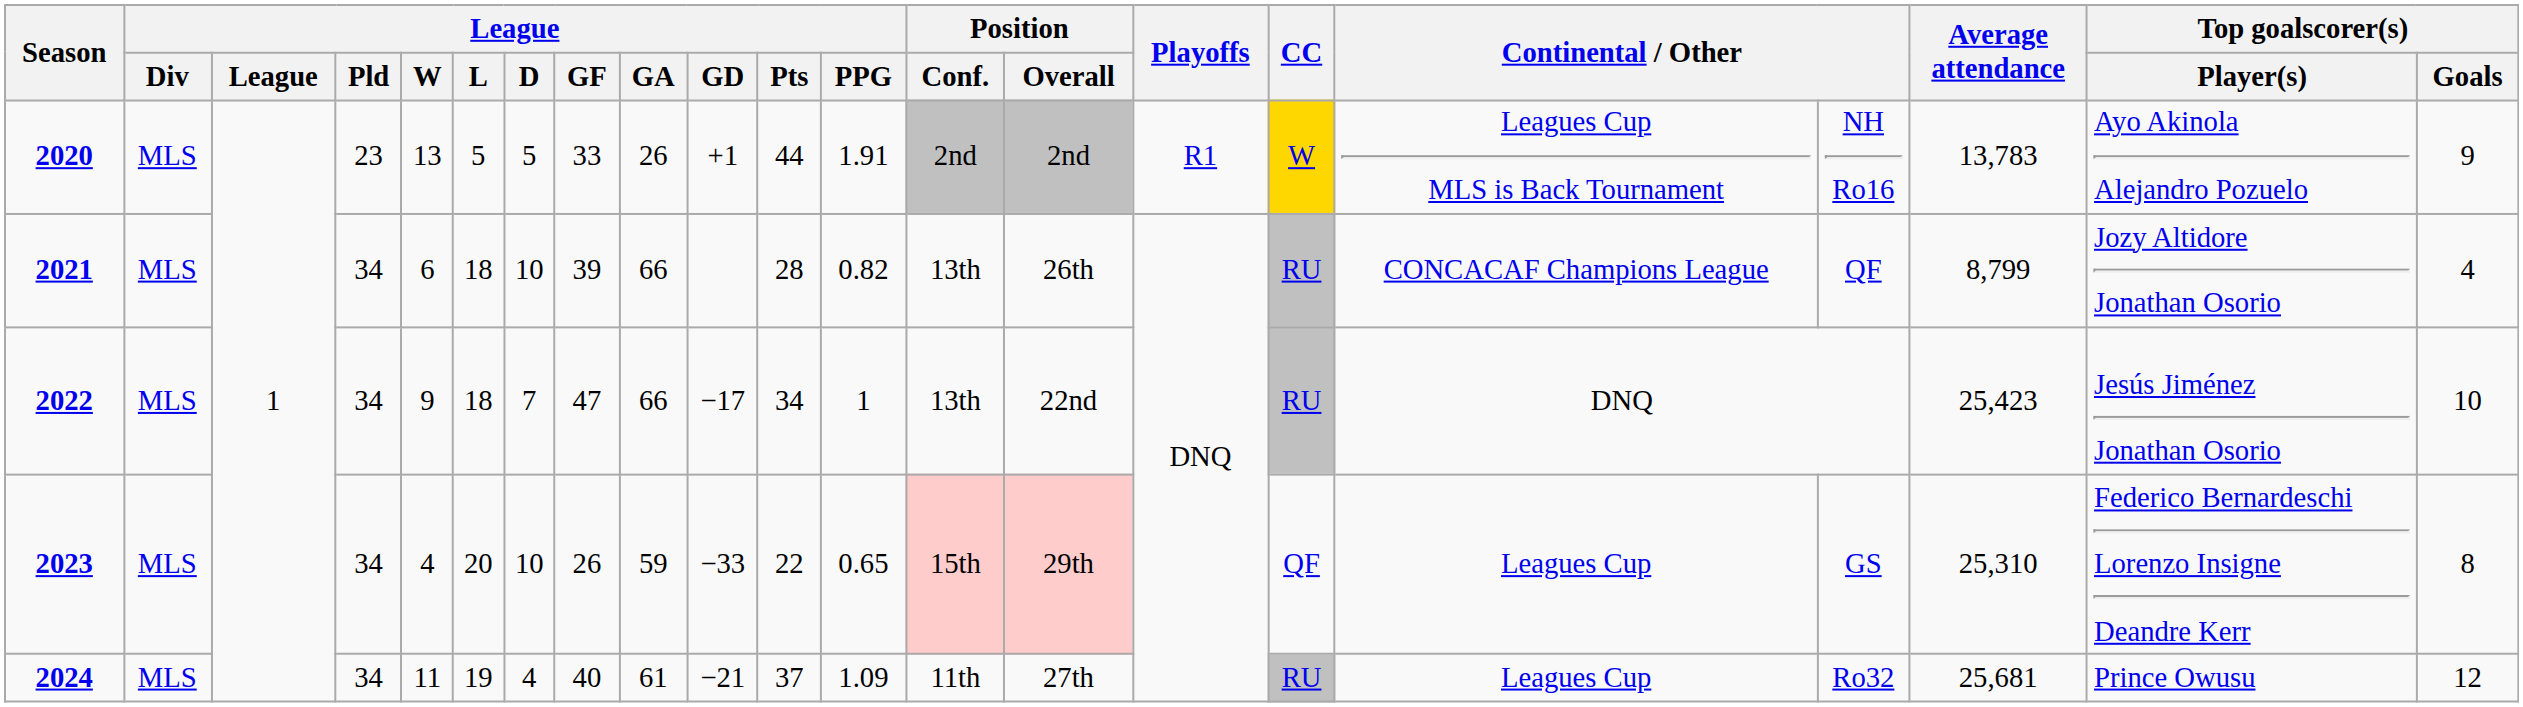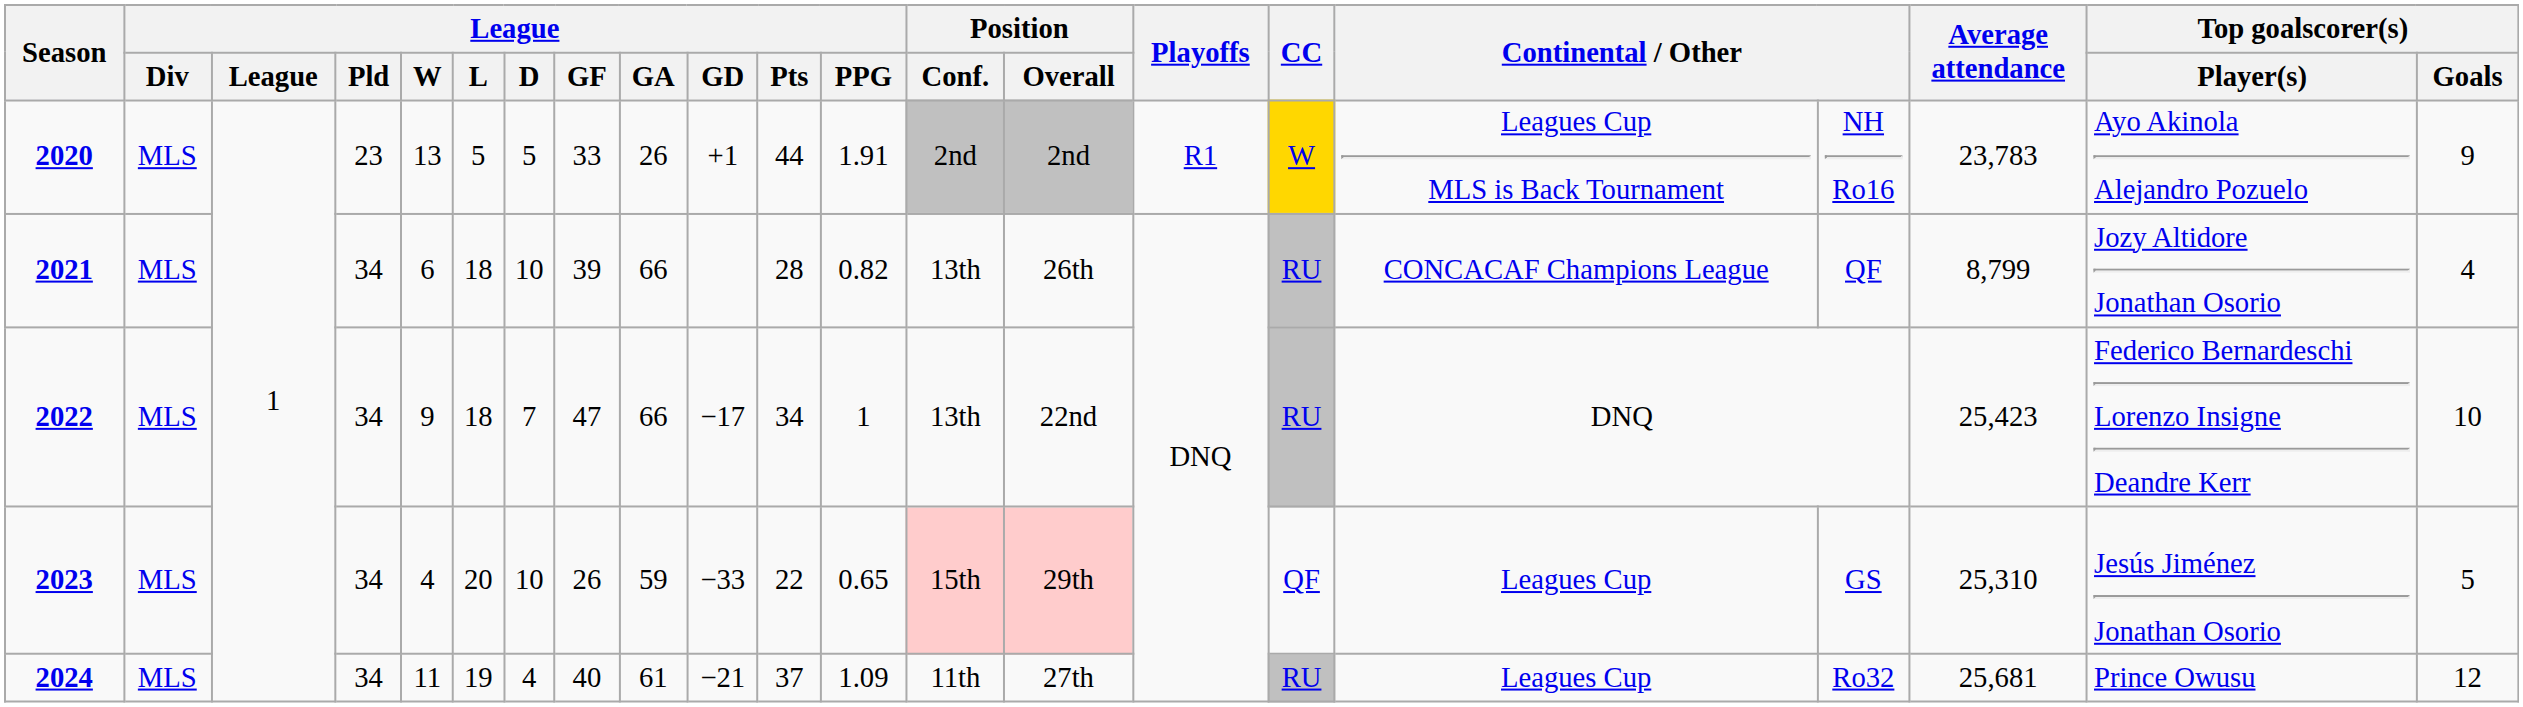(1998, 156) 13,783 -> (1998, 156) 23,783
(2252, 417) Jesús Jiménez Jonathan Osorio -> (2252, 416) Federico Bernardeschi Lorenzo Insigne Deandre Kerr
(2252, 564) Federico Bernardeschi Lorenzo Insigne Deandre Kerr -> (2252, 597) Jesús Jiménez Jonathan Osorio
(2468, 564) 8 -> (2468, 580) 5
